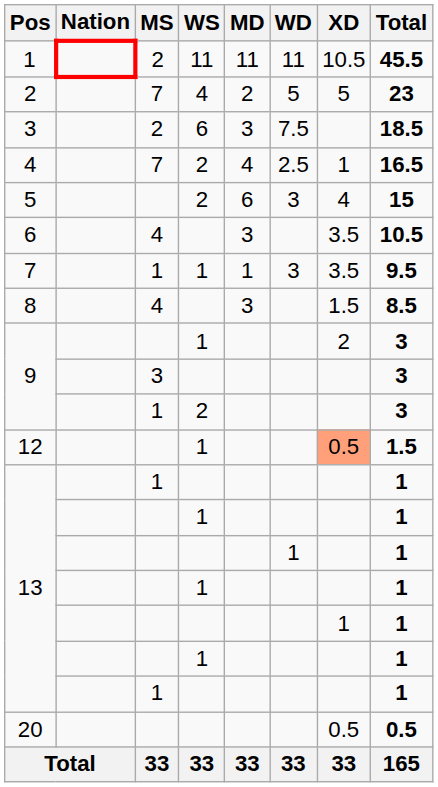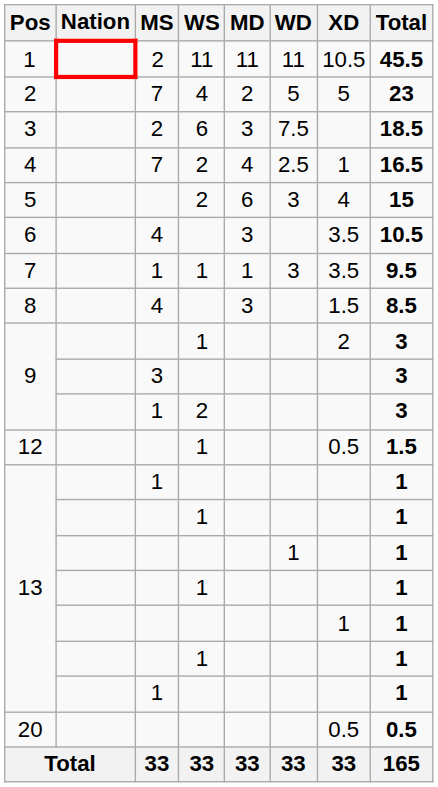(344, 446) lightsalmon background -> (344, 446) no background
